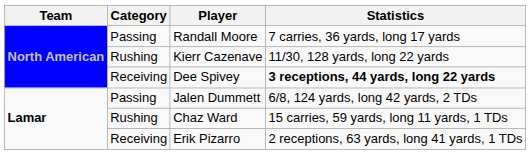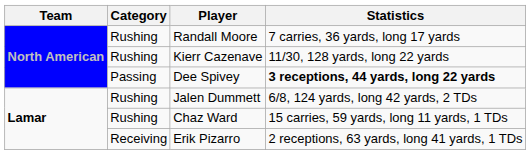(133, 36) Passing -> (134, 36) Rushing
(139, 77) Receiving -> (133, 77) Passing
(133, 97) Passing -> (134, 97) Rushing
